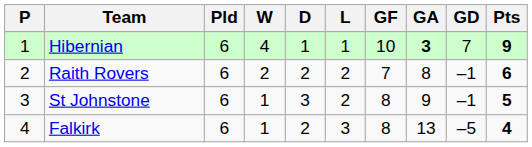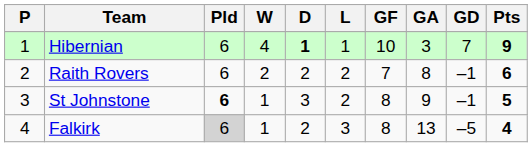(305, 45) normal -> (305, 45) bold
(426, 45) bold -> (426, 45) normal
(224, 100) normal -> (224, 100) bold
(224, 127) no background -> (224, 127) lightgrey background
